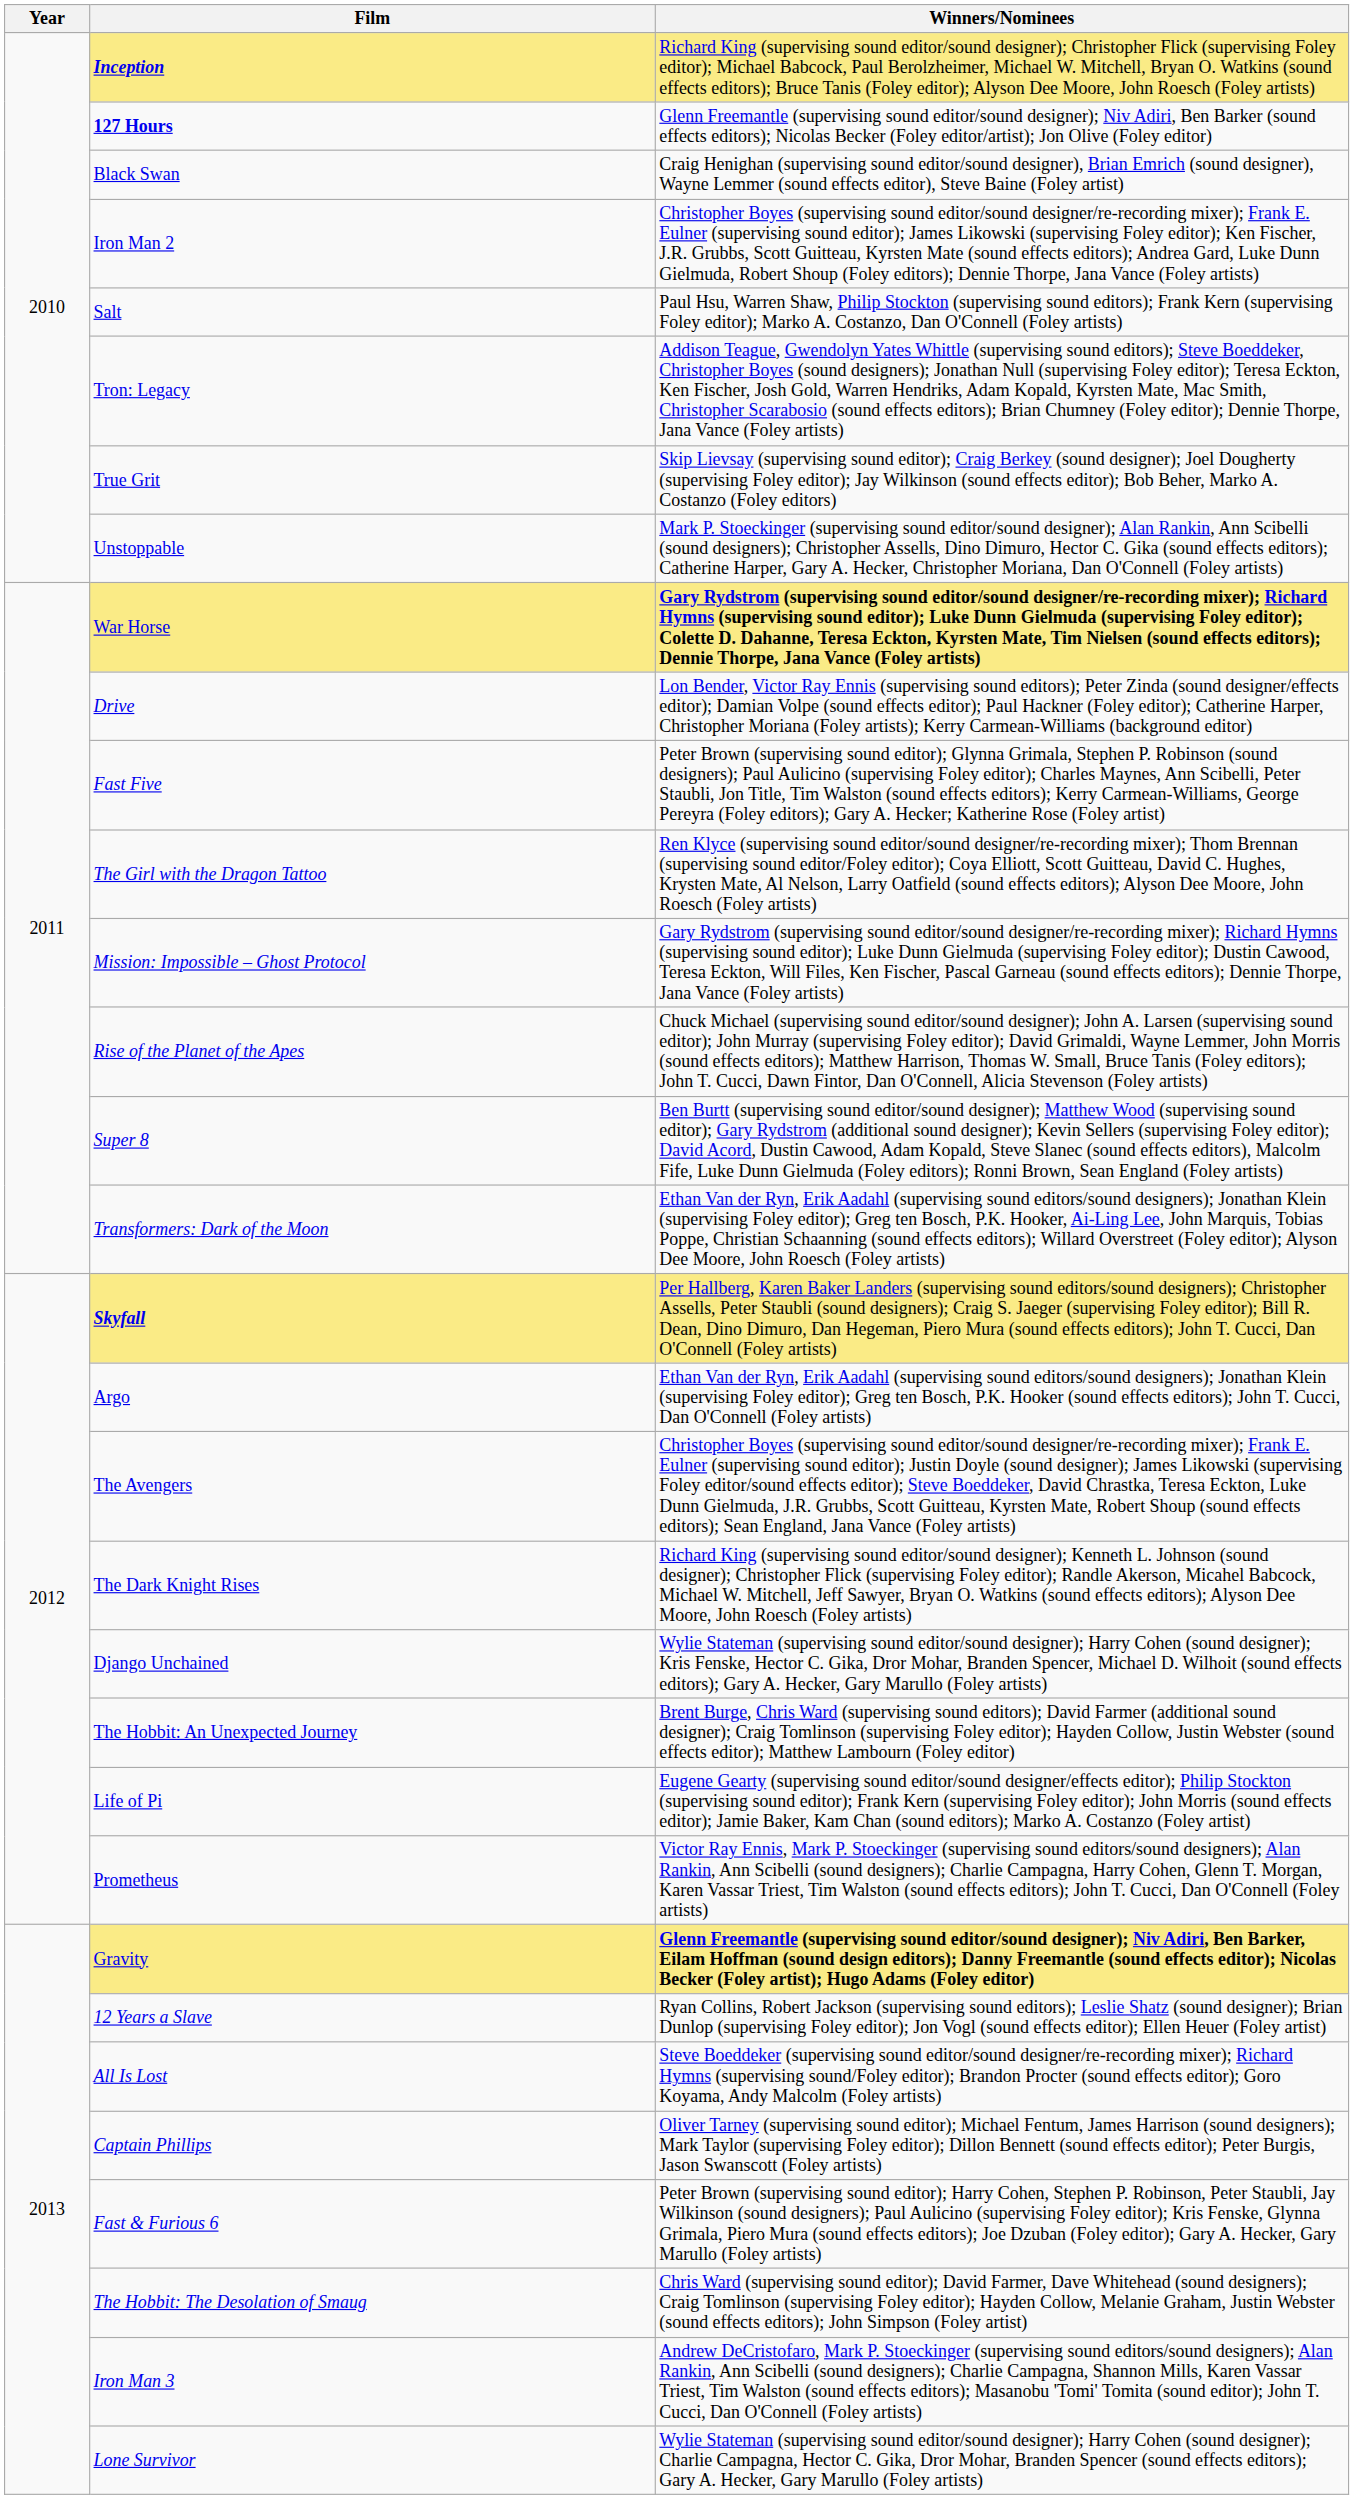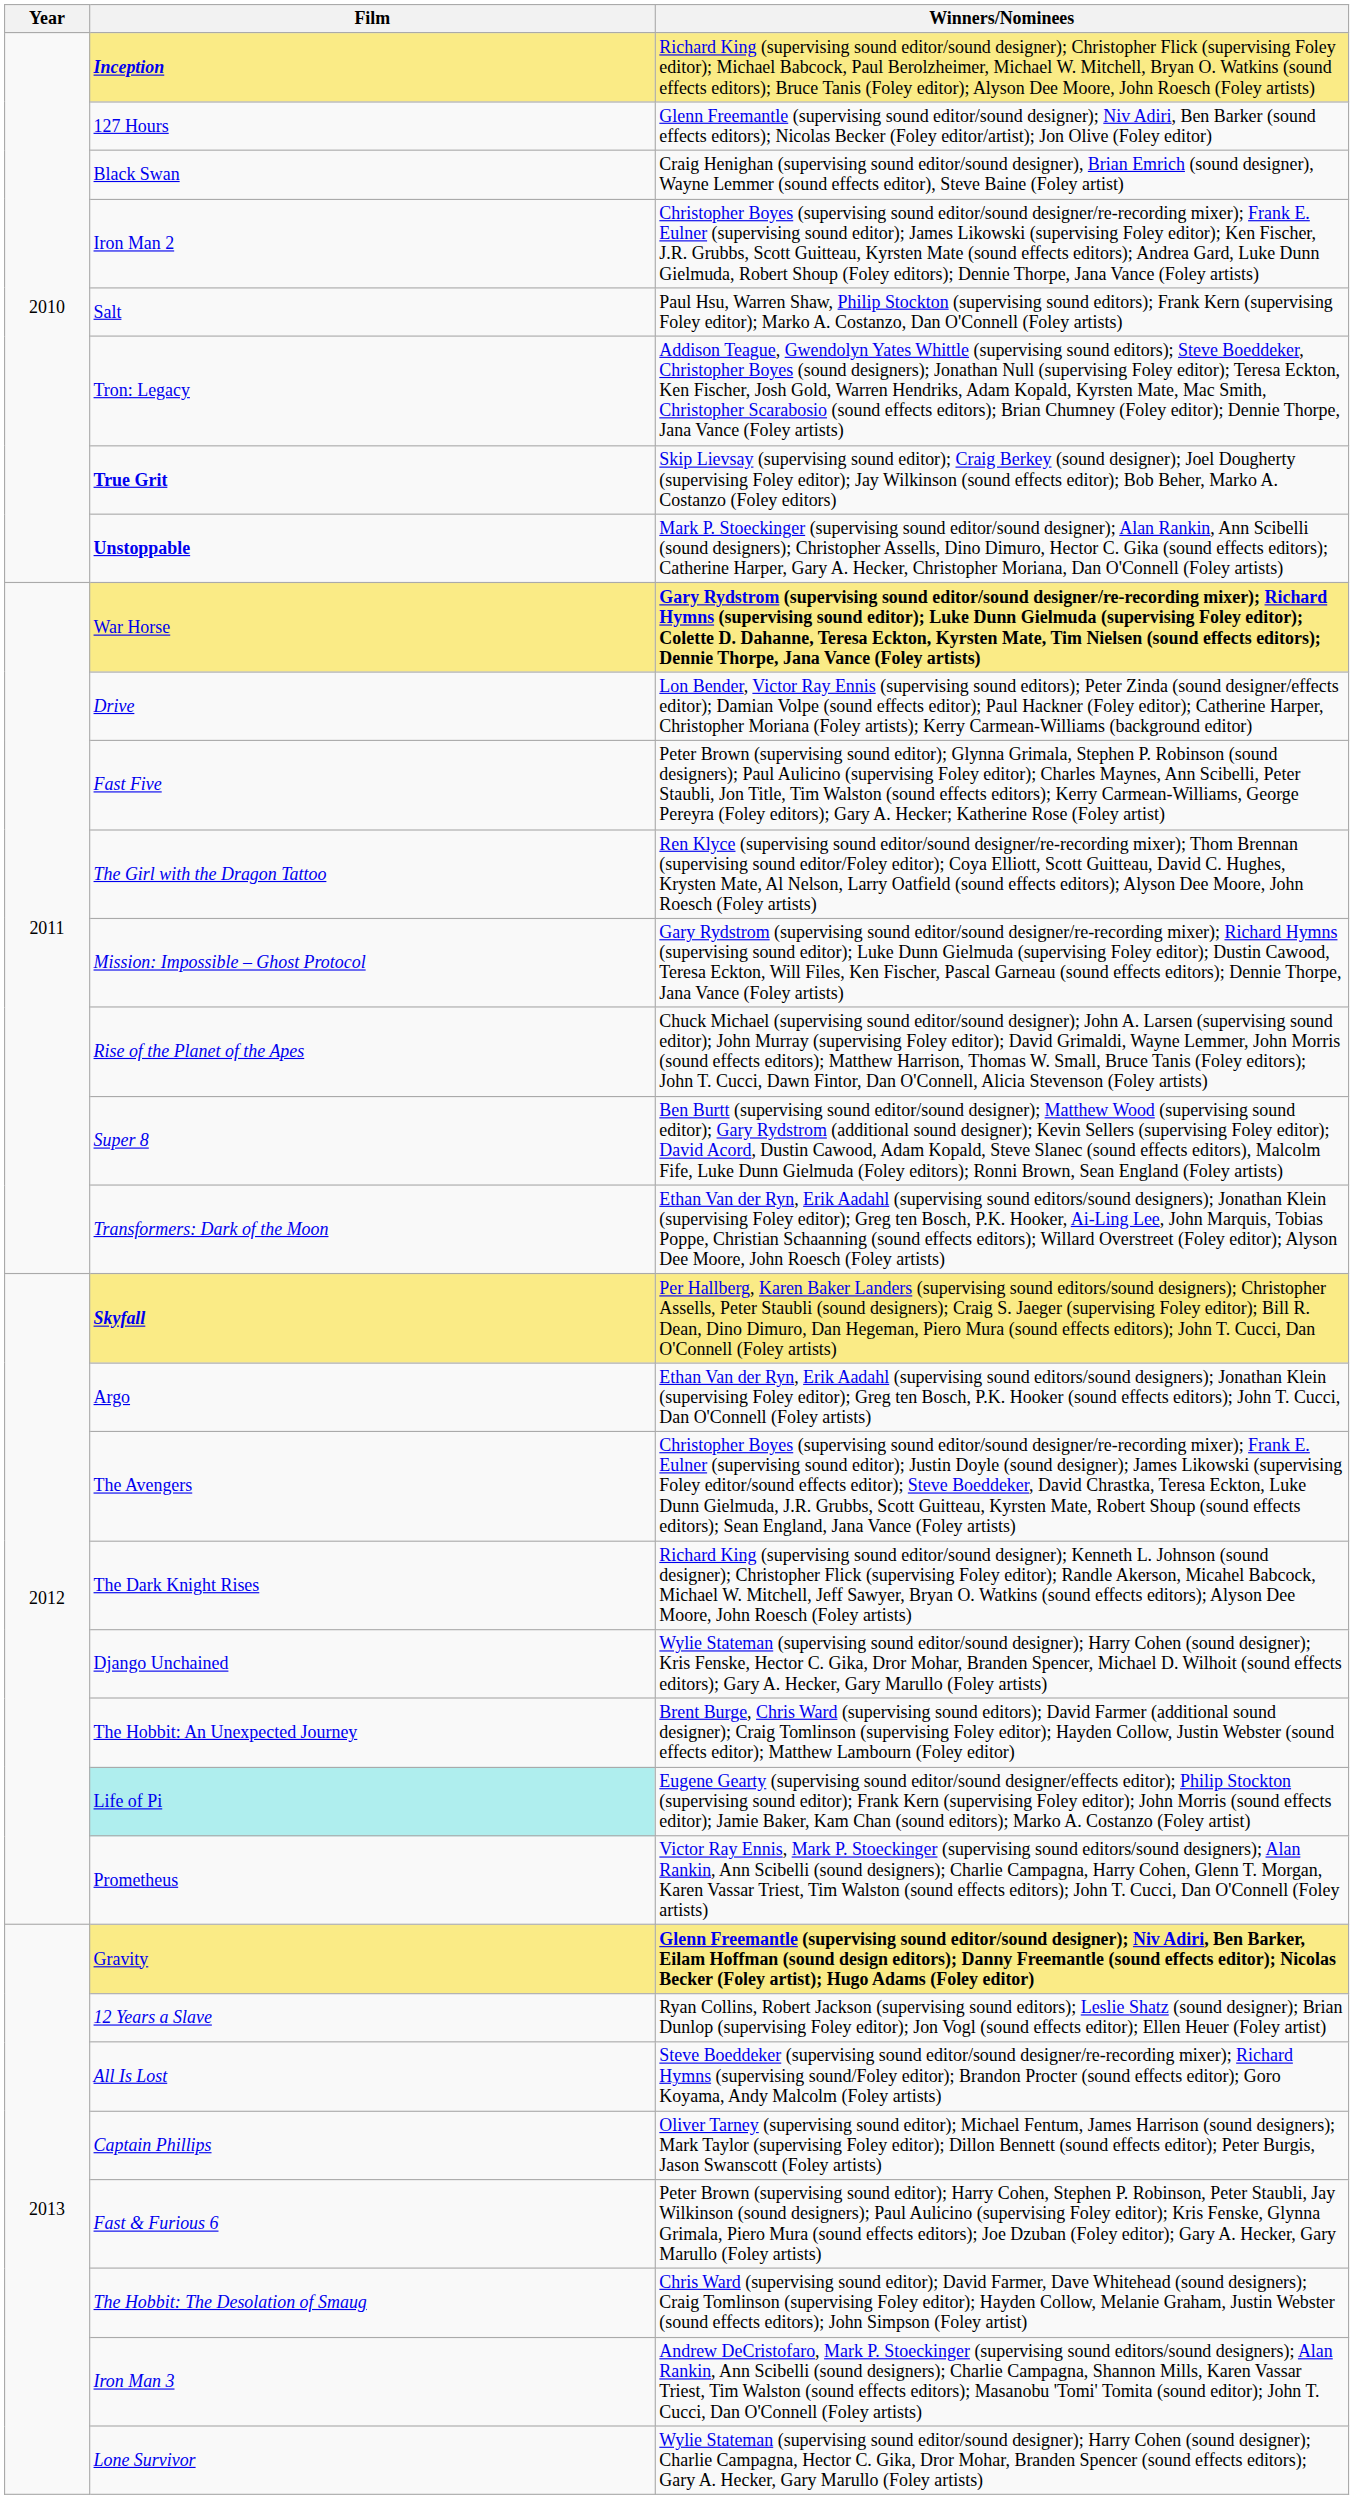(133, 125) bold -> (131, 125) normal
(127, 479) normal -> (130, 479) bold
(139, 548) normal -> (142, 548) bold
(128, 1801) no background -> (128, 1801) paleturquoise background
